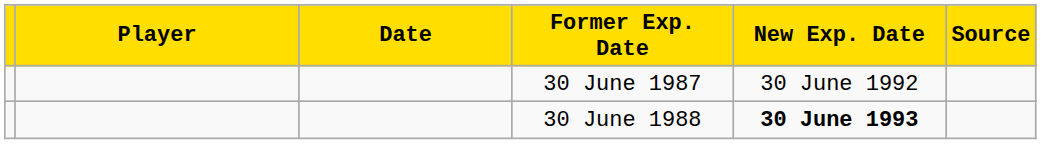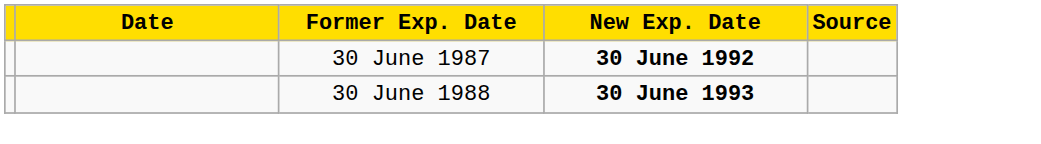- column: (157, 35)
(839, 84) normal -> (675, 59) bold
